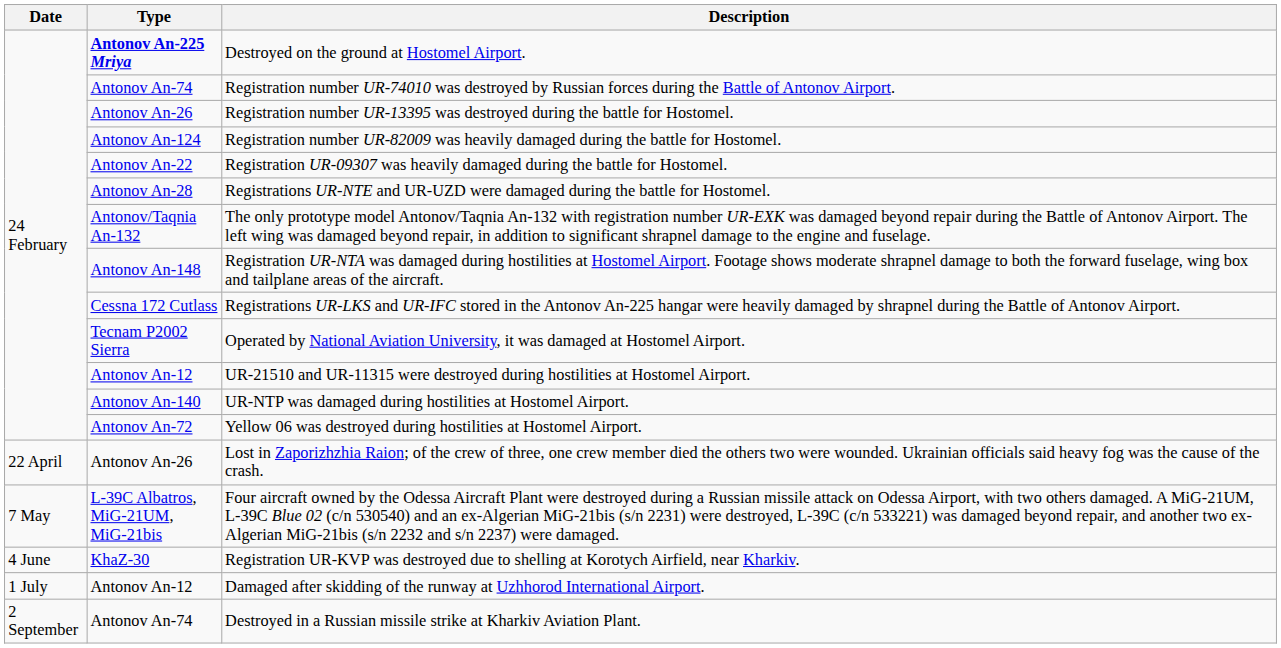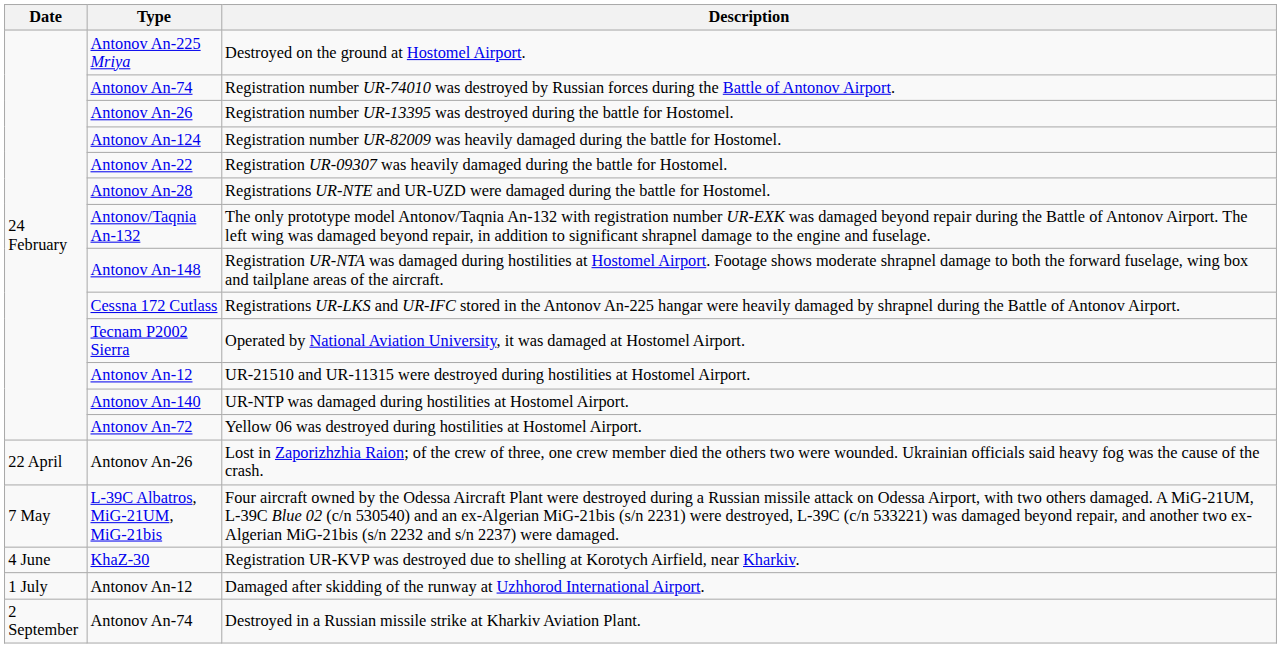(147, 52) bold -> (146, 52) normal
